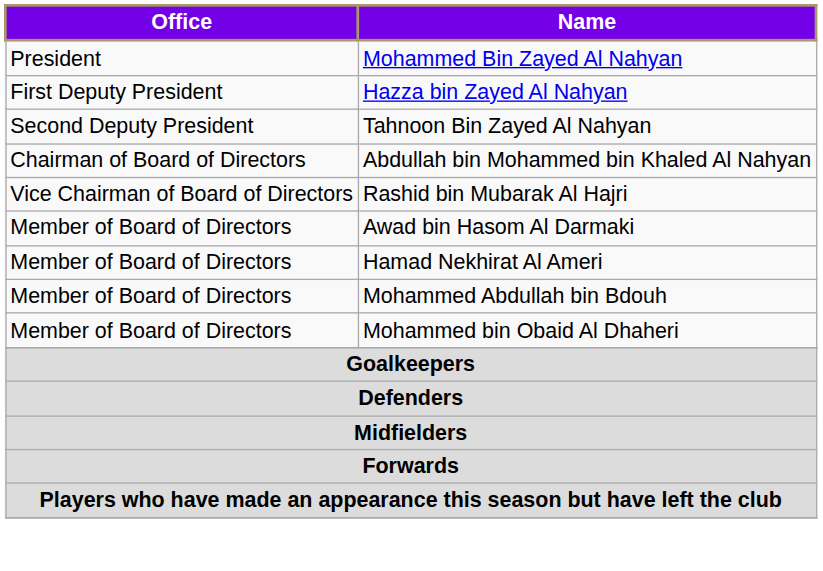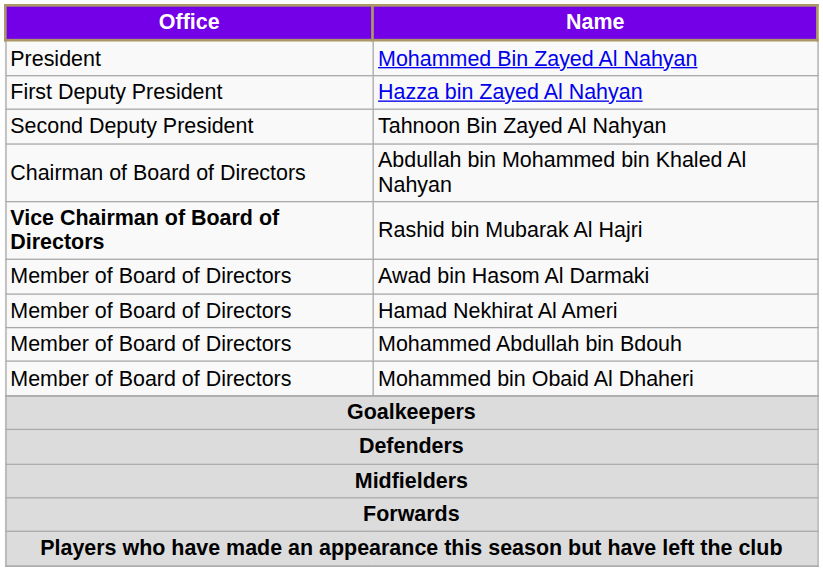(182, 194) normal -> (145, 230) bold
